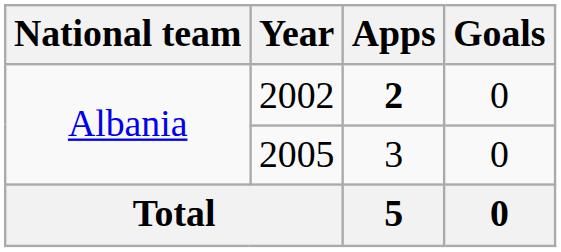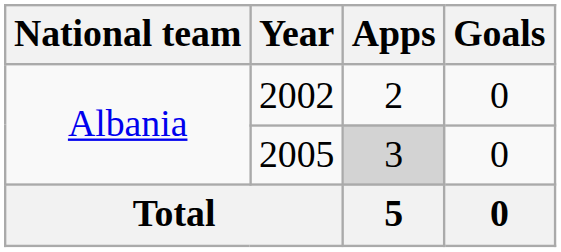(394, 94) bold -> (394, 94) normal
(394, 154) no background -> (394, 154) lightgrey background
